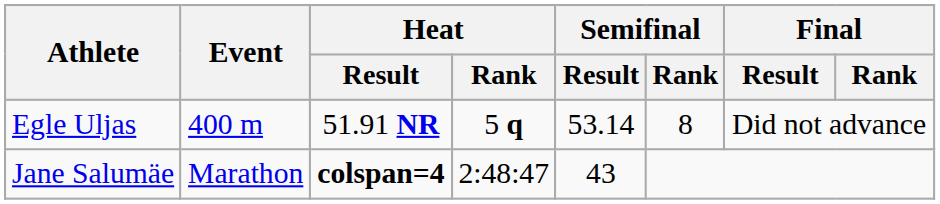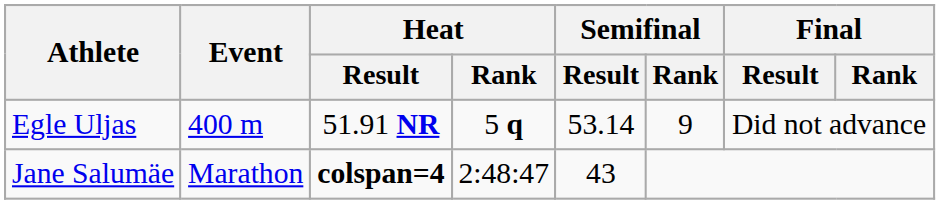(685, 124) 8 -> (685, 124) 9
